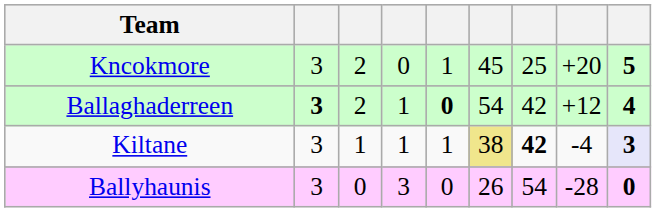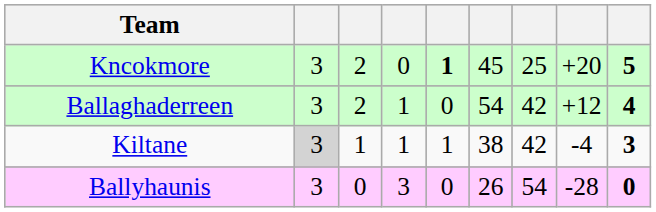(447, 65) normal -> (447, 65) bold
(317, 105) bold -> (317, 105) normal
(447, 105) bold -> (447, 105) normal
(317, 145) no background -> (317, 145) lightgrey background
(491, 145) khaki background -> (491, 145) no background
(534, 145) bold -> (534, 145) normal
(629, 145) lavender background -> (629, 145) no background
